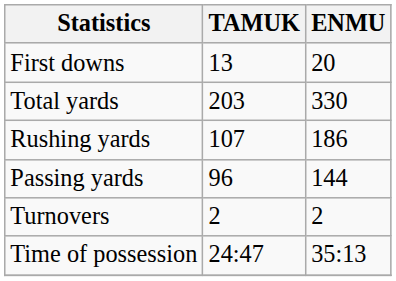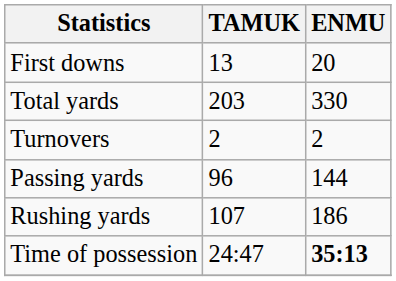rows swapped: (80, 139) <-> (60, 216)
(339, 255) normal -> (340, 255) bold
